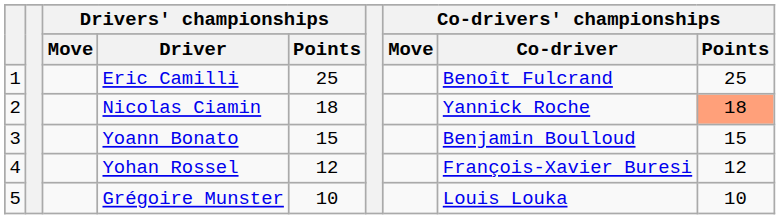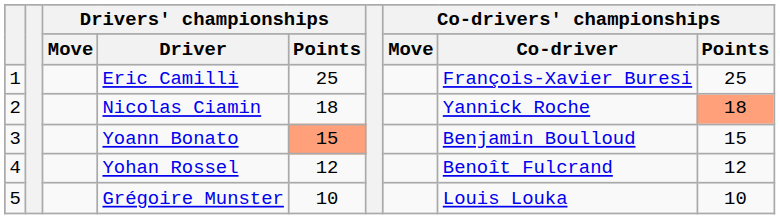(528, 79) Benoît Fulcrand -> (567, 79) François-Xavier Buresi
(327, 139) no background -> (327, 139) lightsalmon background
(567, 169) François-Xavier Buresi -> (528, 169) Benoît Fulcrand
